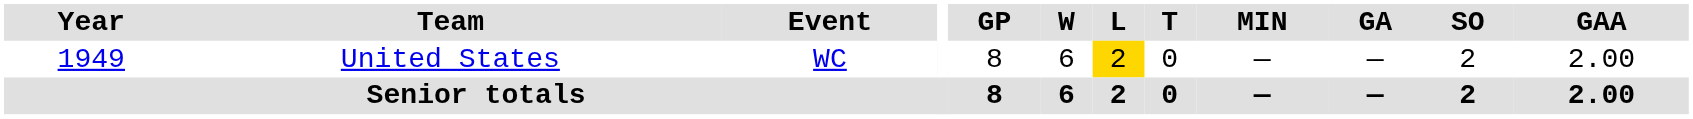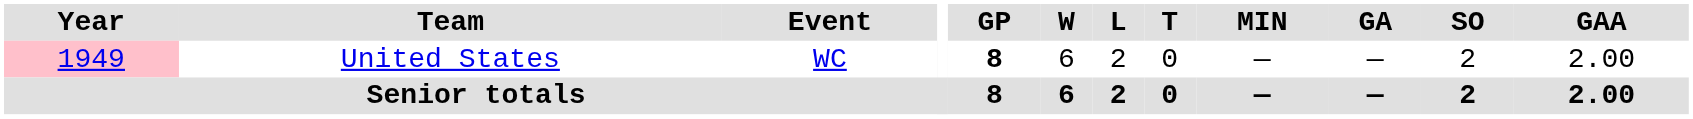(91, 59) no background -> (91, 59) pink background
(994, 59) normal -> (994, 59) bold
(1118, 59) gold background -> (1118, 59) no background
